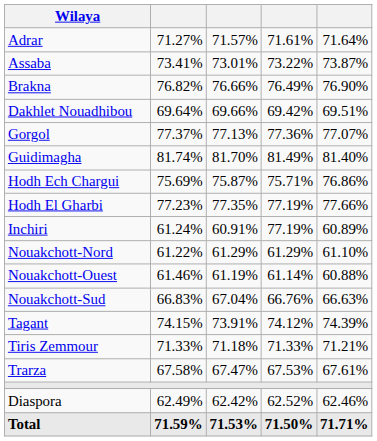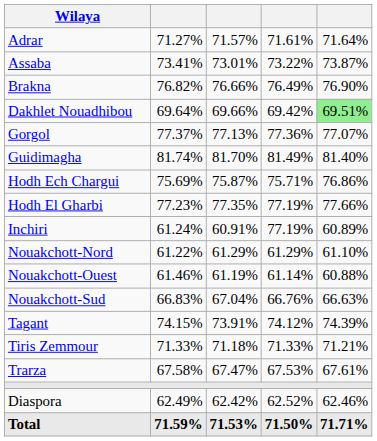(345, 110) no background -> (345, 110) lightgreen background
